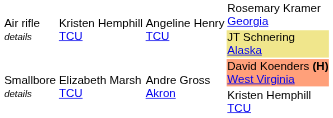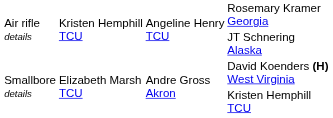(261, 44) khaki background -> (261, 44) no background
(278, 72) lightsalmon background -> (278, 72) no background
